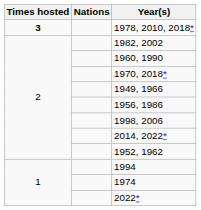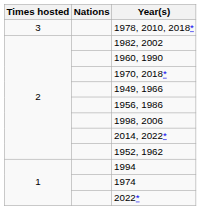(38, 27) bold -> (38, 27) normal
